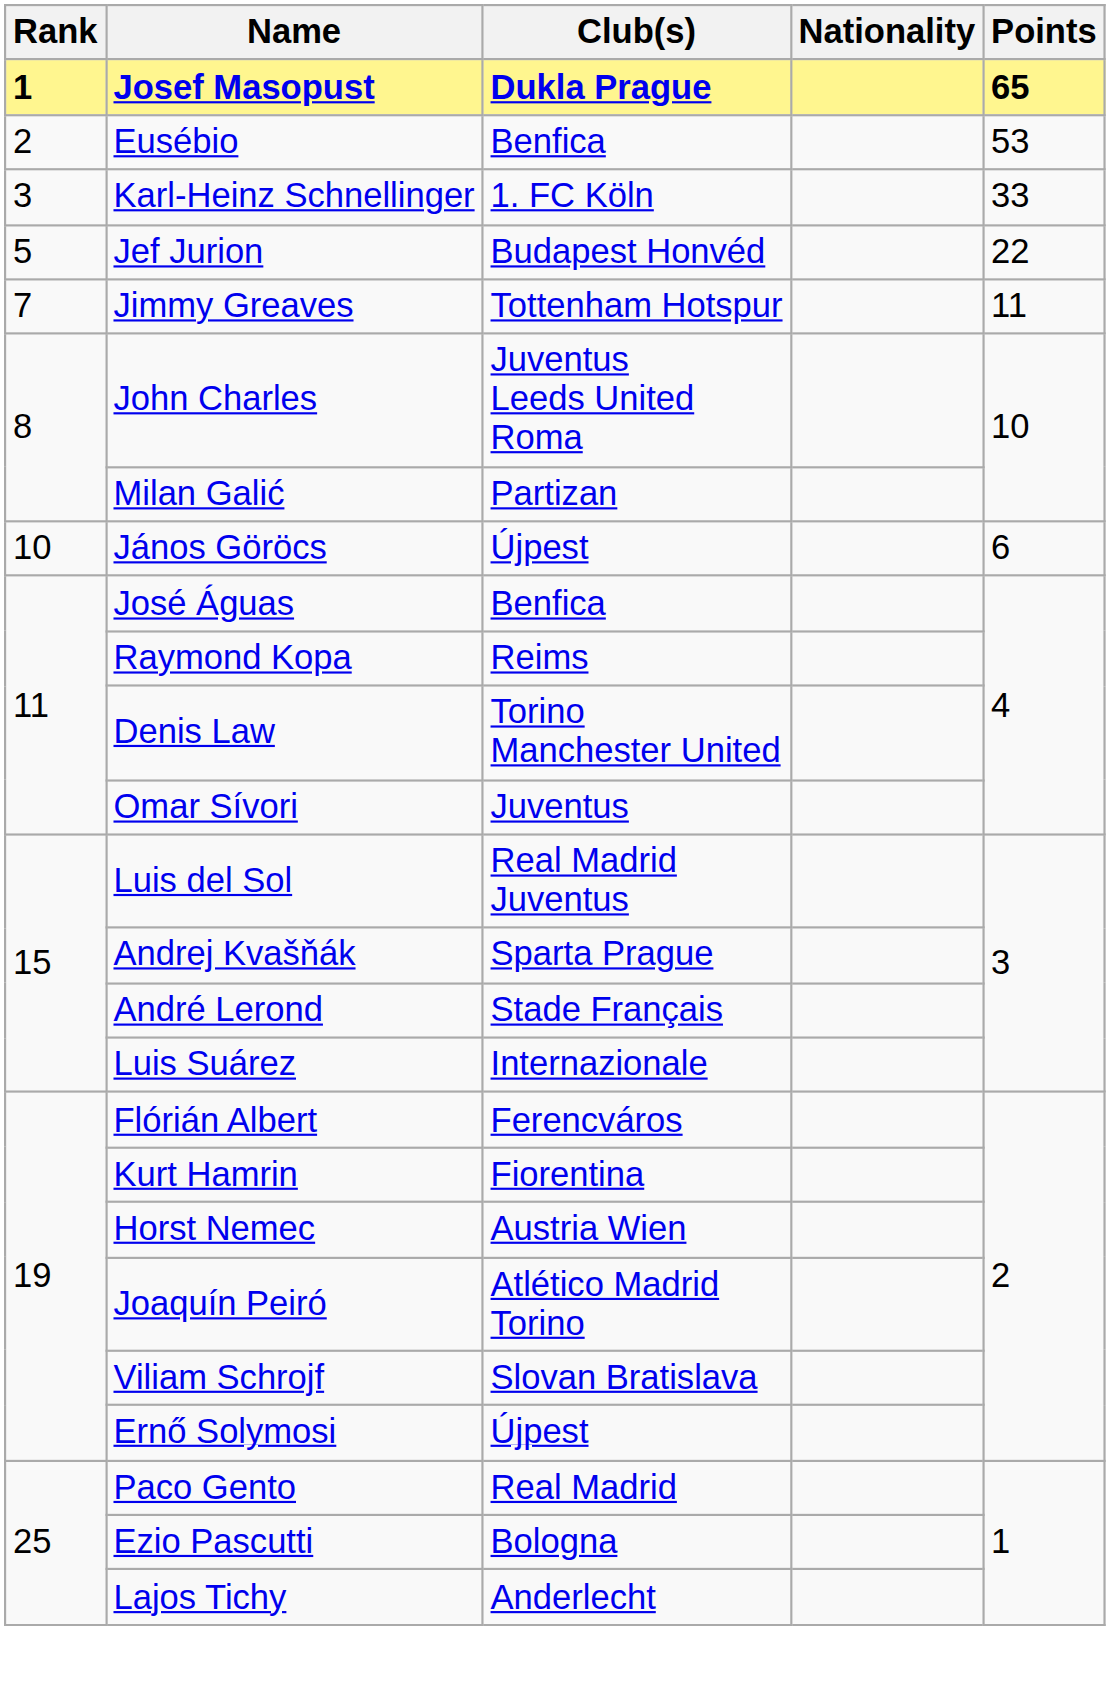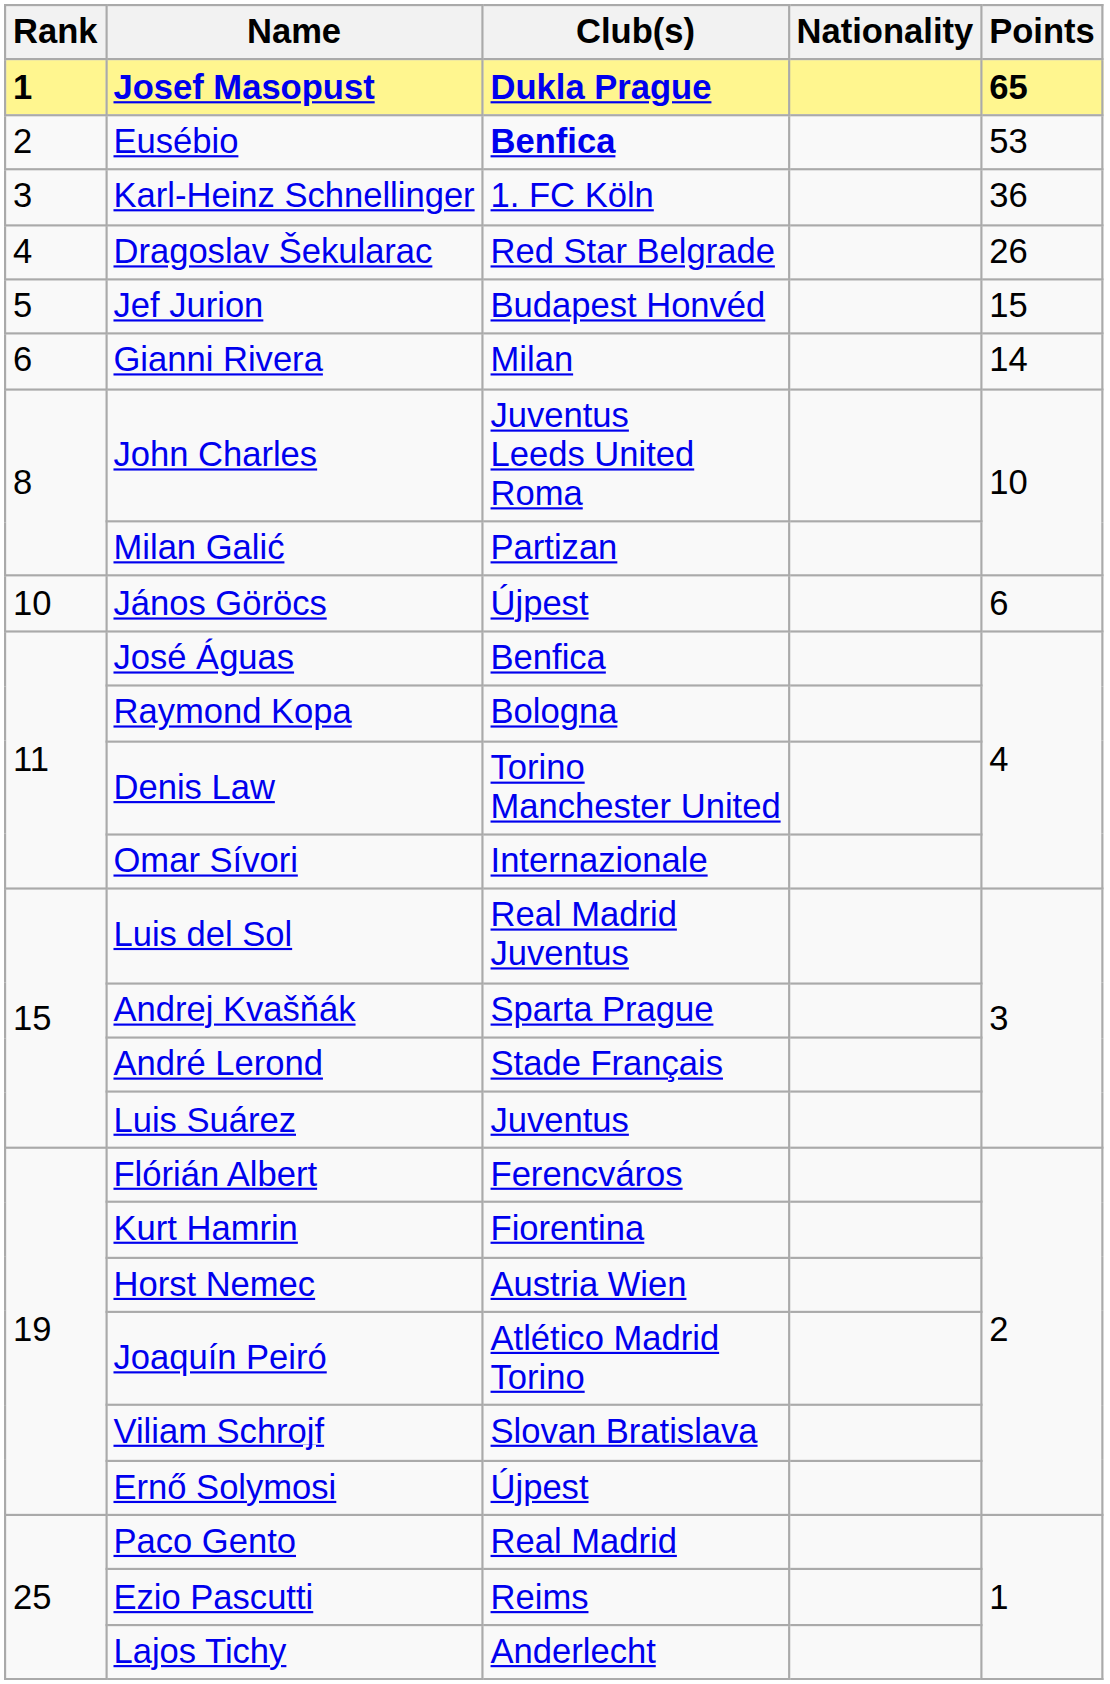(548, 141) normal -> (553, 141) bold
(1010, 196) 33 -> (1008, 196) 36
+ row: (273, 251)
(1010, 251) 22 -> (1008, 305) 15
+ row: (218, 360)
- row: (234, 305)
(540, 657) Reims -> (554, 712) Bologna
(560, 806) Juventus -> (599, 861) Internazionale
(599, 1064) Internazionale -> (560, 1119) Juventus
(554, 1541) Bologna -> (540, 1596) Reims
